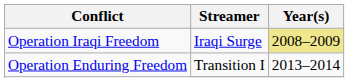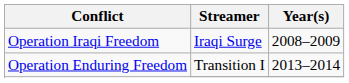(306, 40) khaki background -> (306, 40) no background
